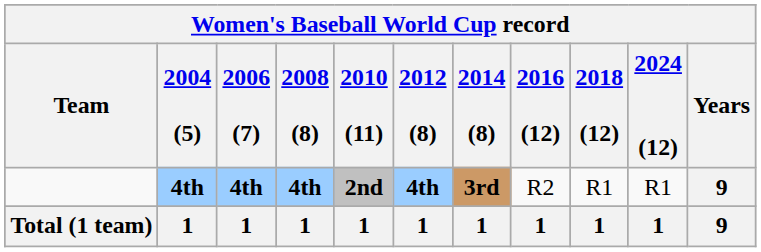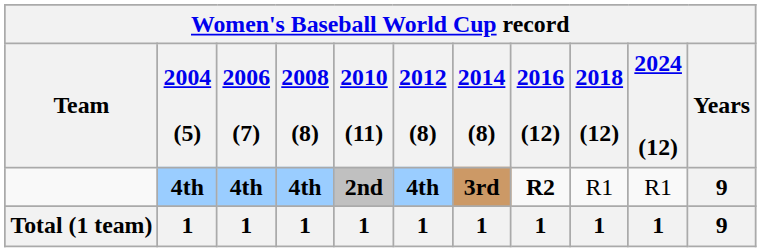(540, 186) normal -> (540, 186) bold
